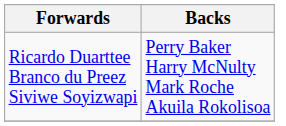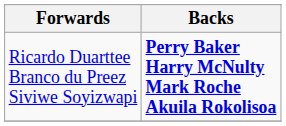(208, 76) normal -> (211, 76) bold
